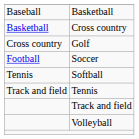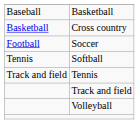- row: (81, 43)
